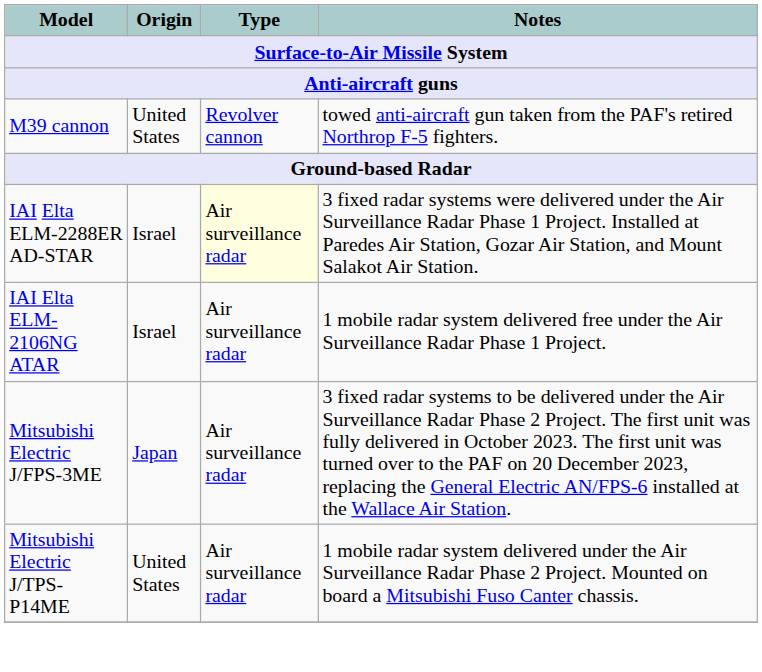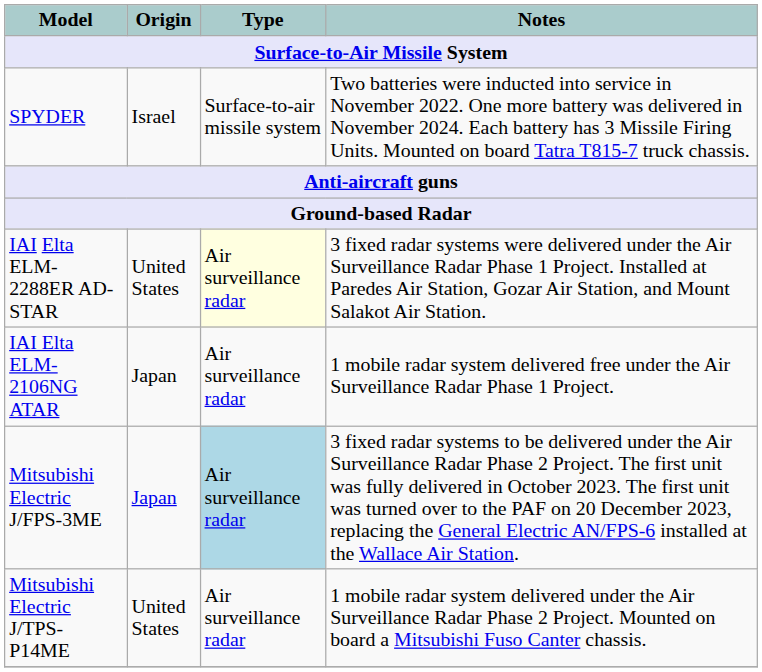+ row: (47, 116)
- row: (59, 125)
(154, 233) Israel -> (159, 277) United States
(154, 331) Israel -> (154, 376) Japan
(253, 452) no background -> (252, 497) lightblue background
